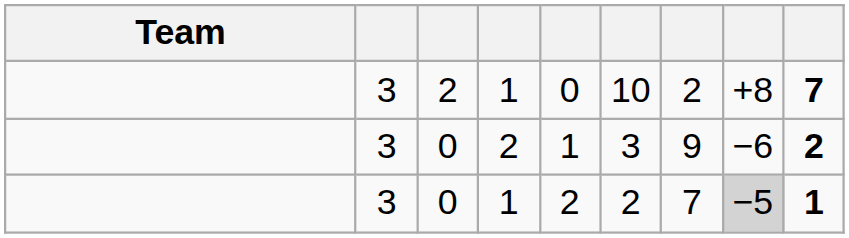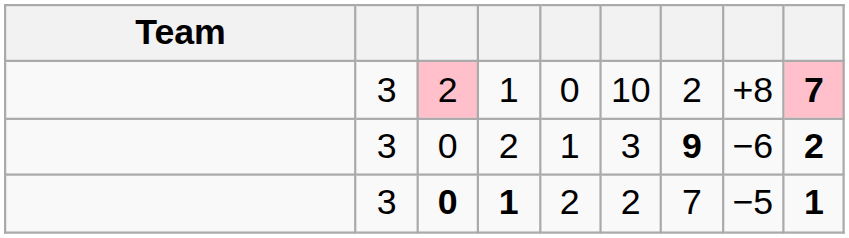(448, 89) no background -> (448, 89) pink background
(814, 89) no background -> (814, 89) pink background
(692, 145) normal -> (692, 145) bold
(448, 202) normal -> (448, 202) bold
(509, 202) normal -> (509, 202) bold
(753, 202) lightgrey background -> (753, 202) no background
